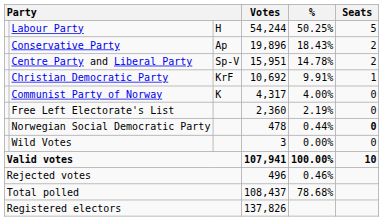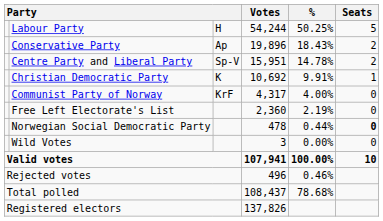(224, 78) KrF -> (218, 78) K
(218, 94) K -> (224, 94) KrF
